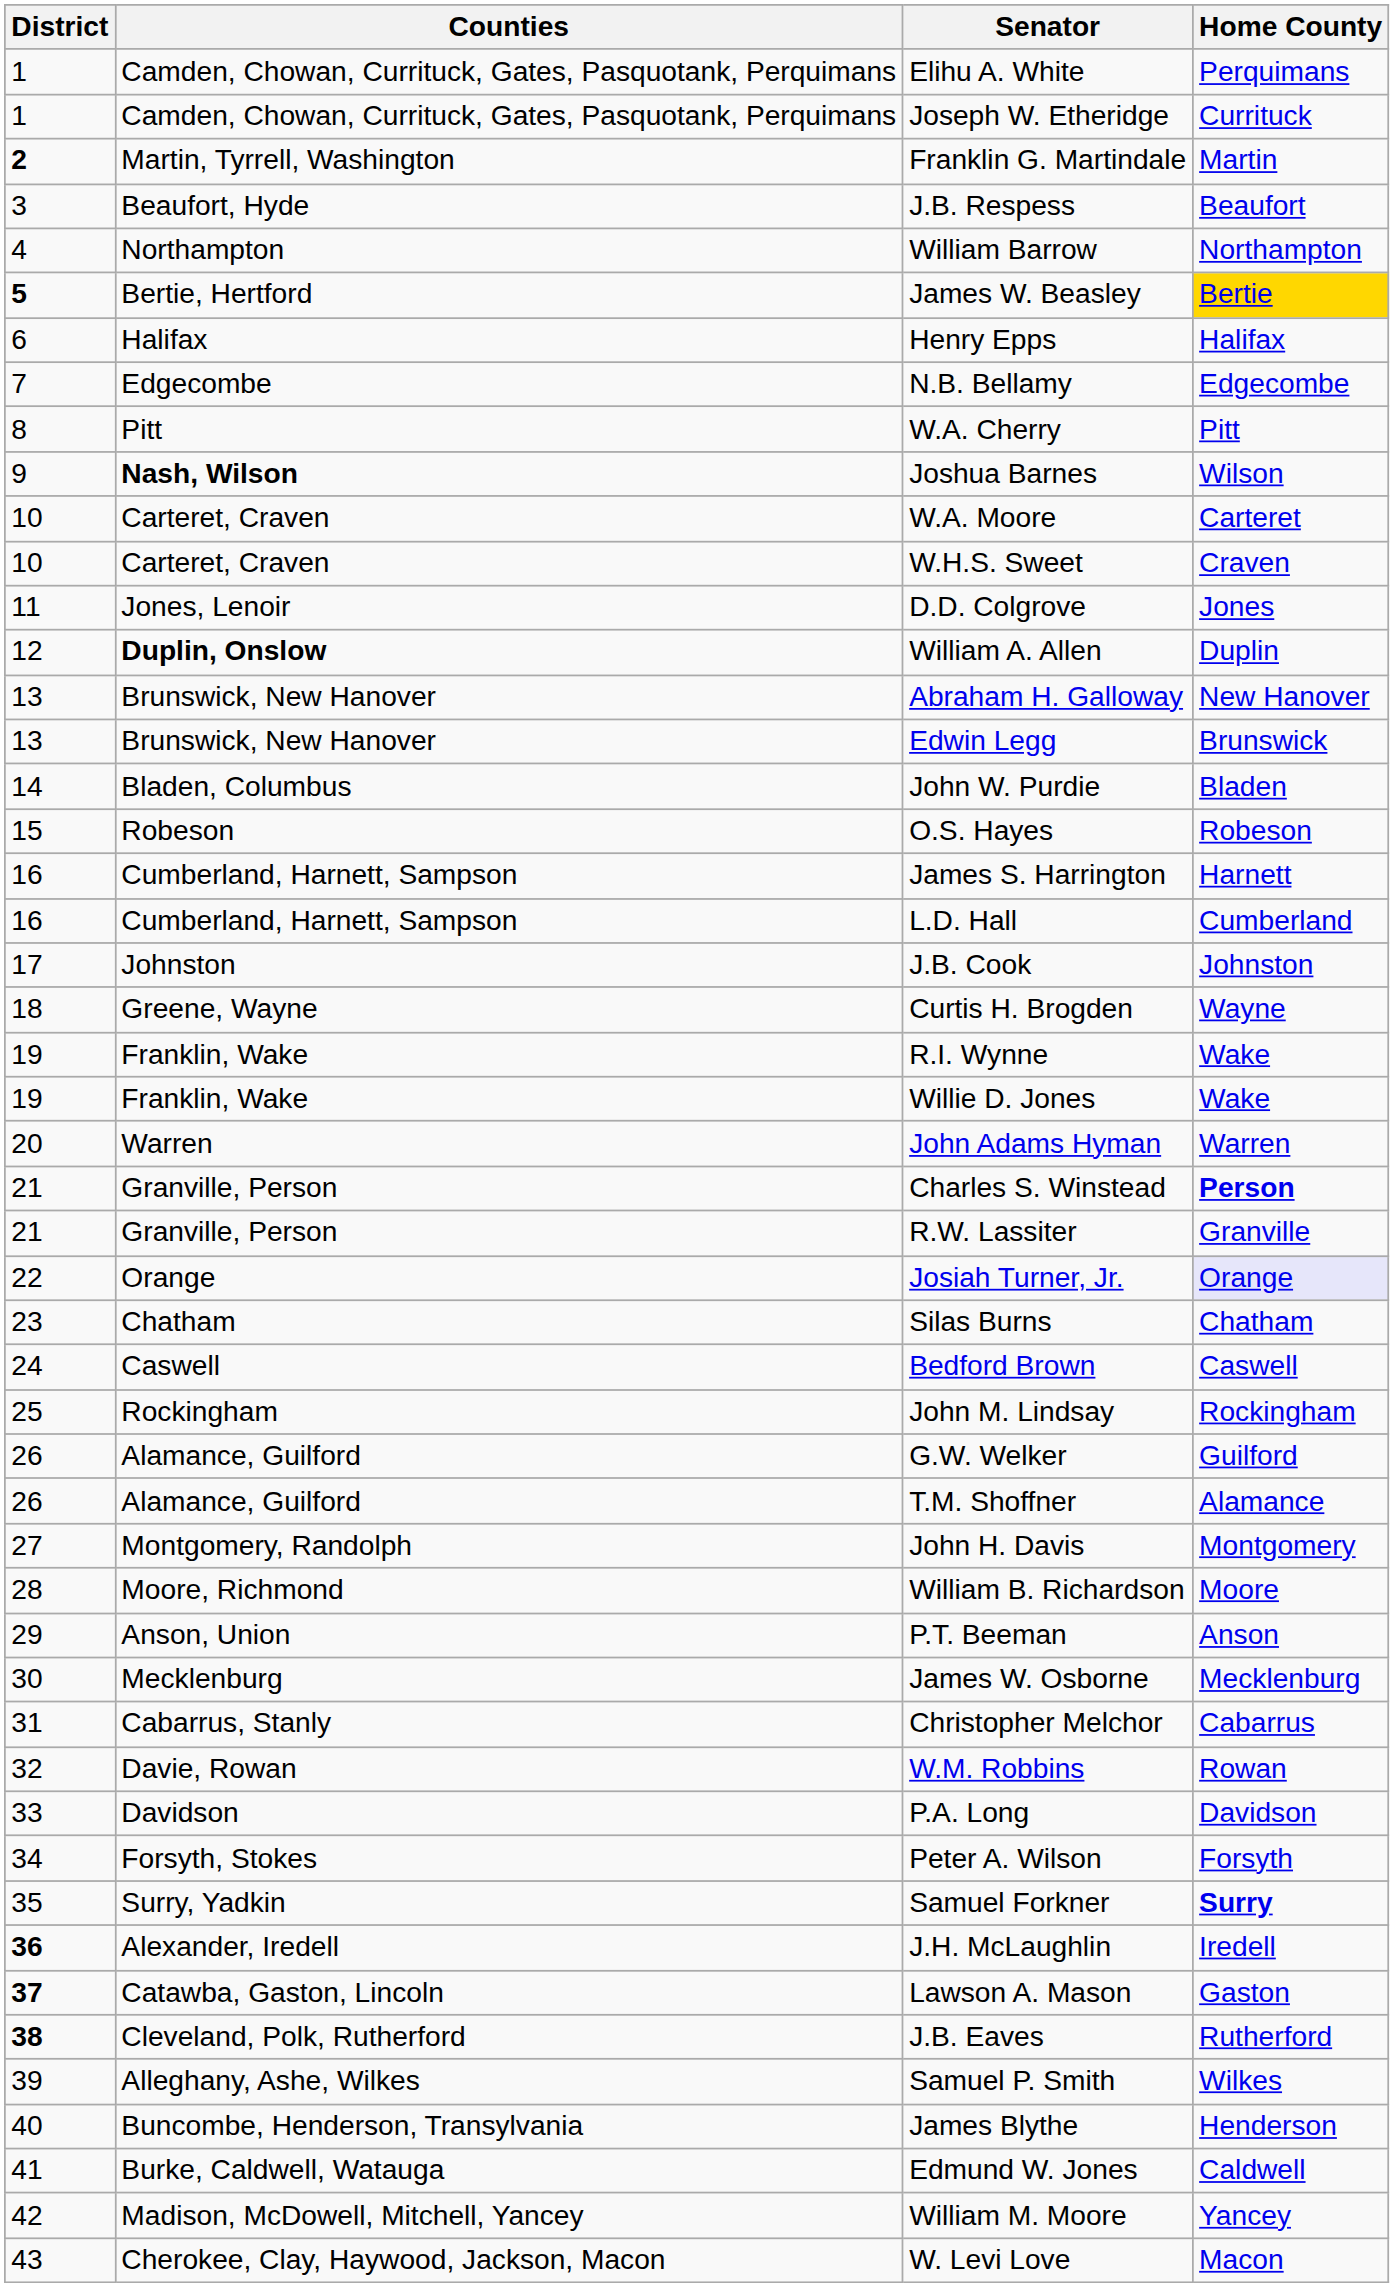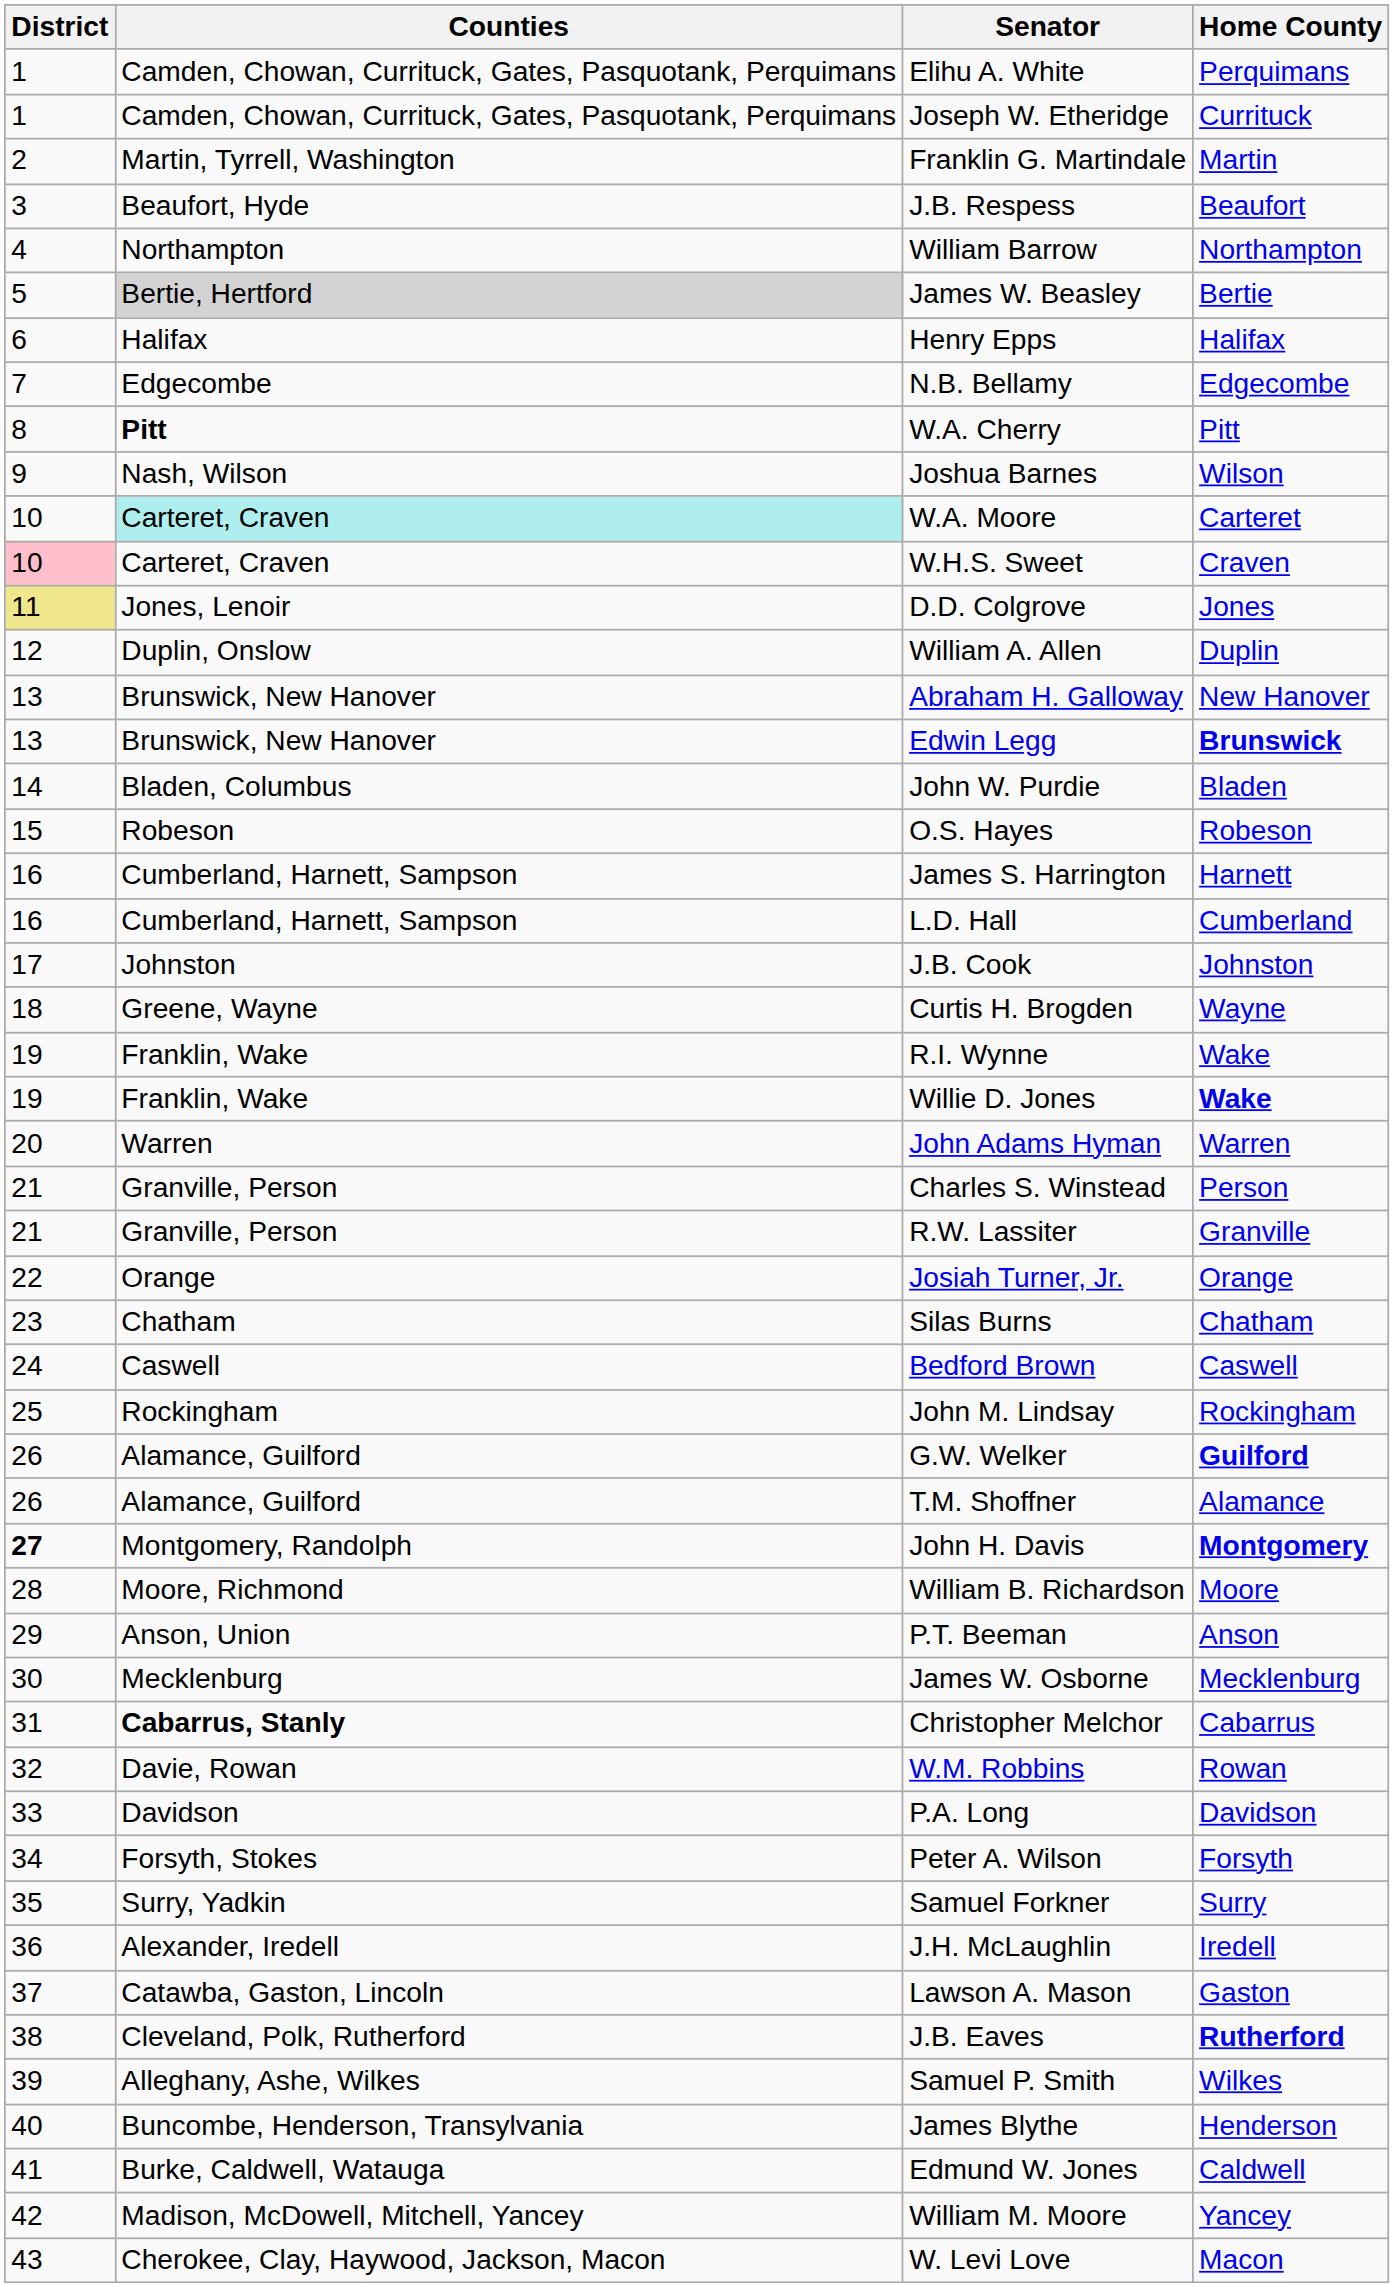(19, 160) bold -> (19, 160) normal
(19, 294) bold -> (19, 294) normal
(217, 294) no background -> (217, 294) lightgrey background
(1236, 294) gold background -> (1236, 294) no background
(142, 428) normal -> (144, 428) bold
(210, 473) bold -> (204, 473) normal
(225, 518) no background -> (225, 518) paleturquoise background
(27, 562) no background -> (27, 562) pink background
(26, 607) no background -> (26, 607) khaki background
(224, 652) bold -> (216, 652) normal
(1263, 741) normal -> (1270, 741) bold
(1235, 1098) normal -> (1235, 1098) bold
(1247, 1187) bold -> (1244, 1187) normal
(1246, 1277) lavender background -> (1246, 1277) no background
(1248, 1455) normal -> (1254, 1455) bold
(27, 1545) normal -> (27, 1545) bold
(1277, 1545) normal -> (1284, 1545) bold
(226, 1723) normal -> (233, 1723) bold
(1236, 1902) bold -> (1233, 1902) normal
(27, 1947) bold -> (27, 1947) normal
(27, 1991) bold -> (27, 1991) normal
(27, 2036) bold -> (27, 2036) normal
(1266, 2036) normal -> (1272, 2036) bold
